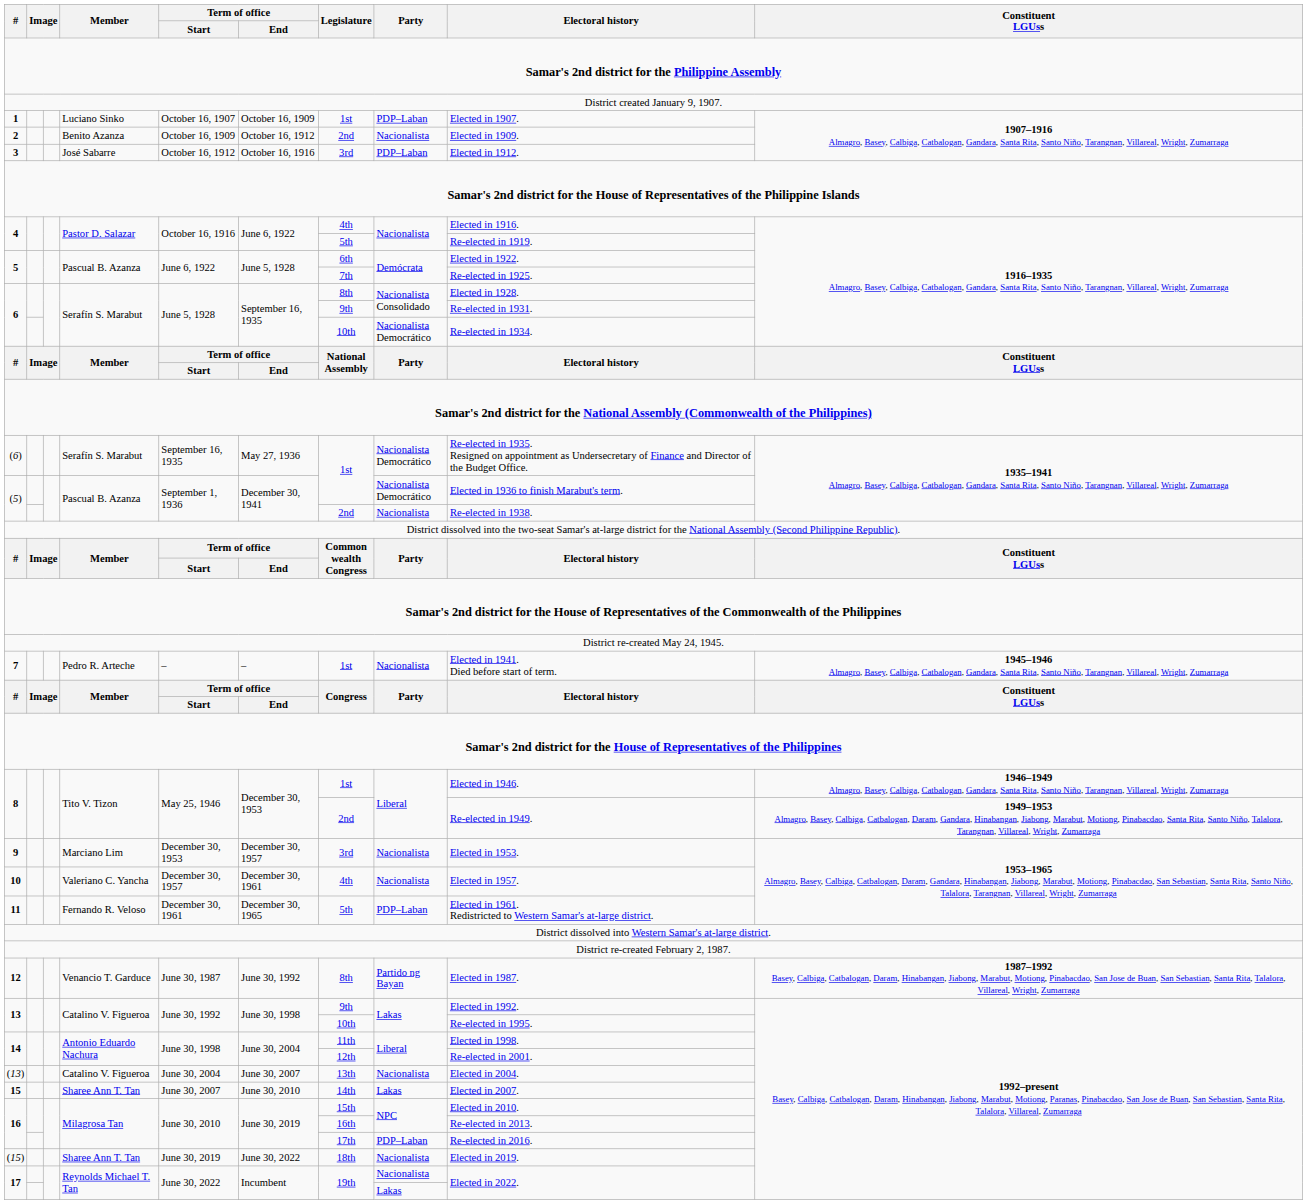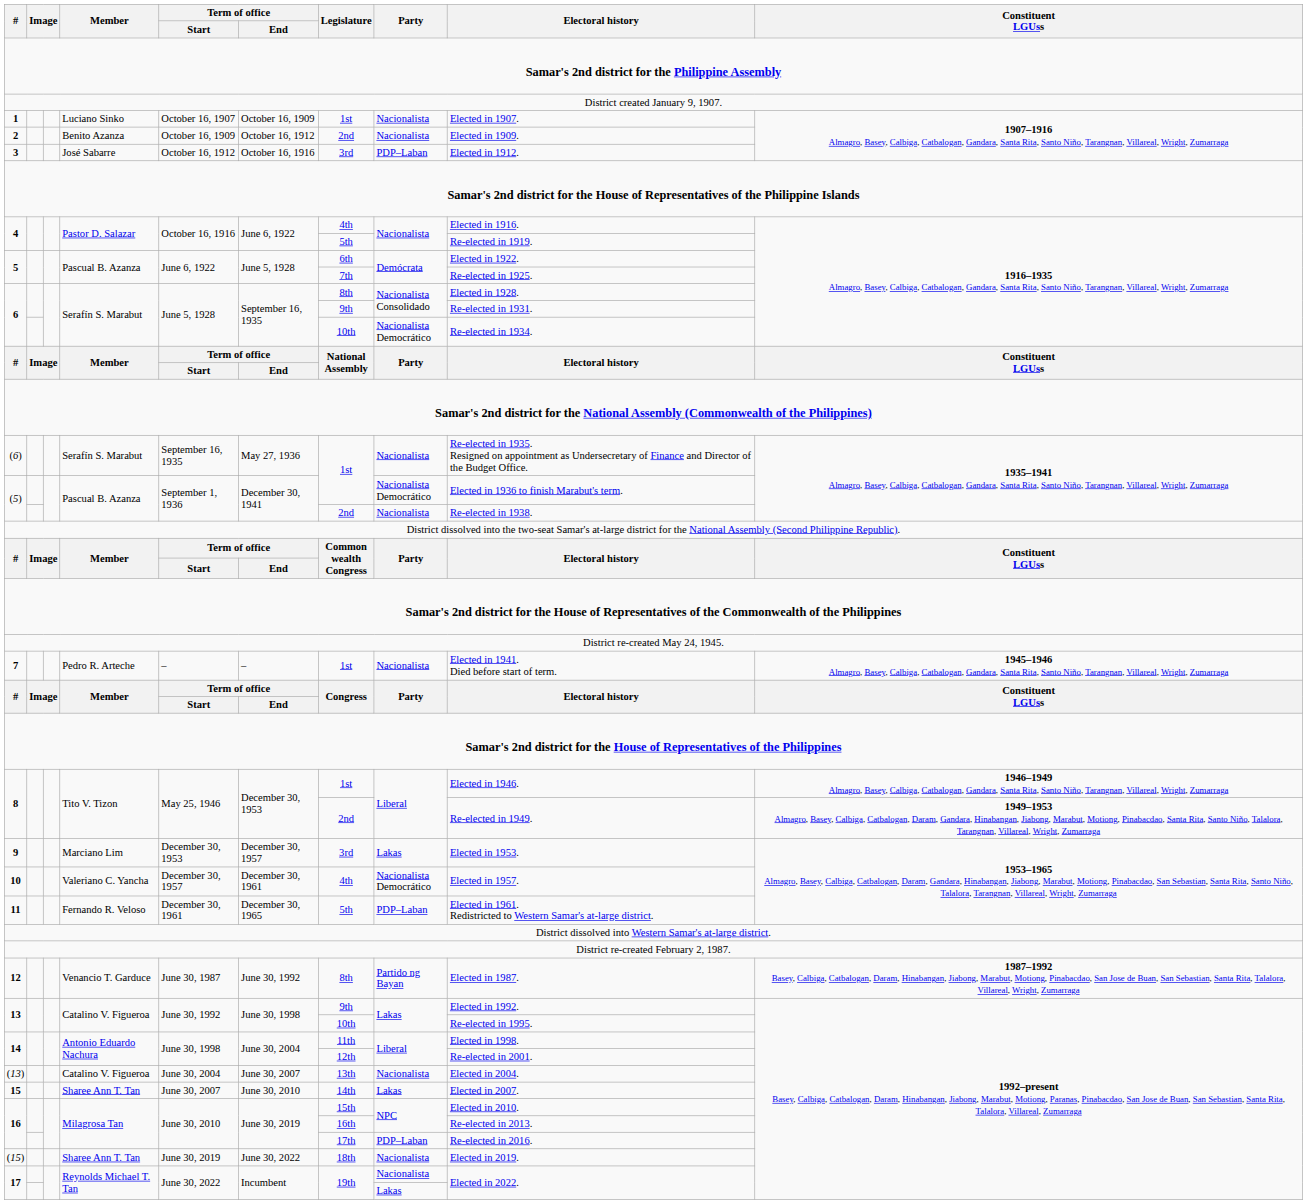(402, 119) PDP–Laban -> (403, 119) Nacionalista
(404, 455) Nacionalista Democrático -> (403, 455) Nacionalista
(403, 852) Nacionalista -> (389, 852) Lakas
(403, 881) Nacionalista -> (404, 881) Nacionalista Democrático
